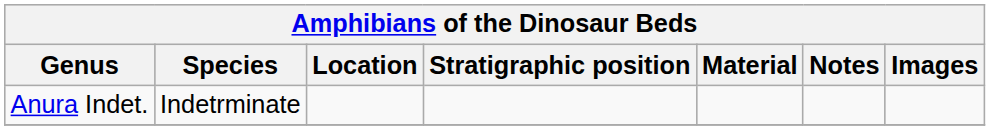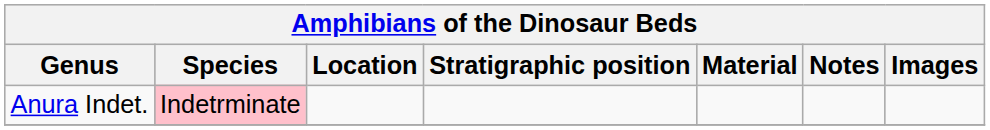(230, 104) no background -> (230, 104) pink background
